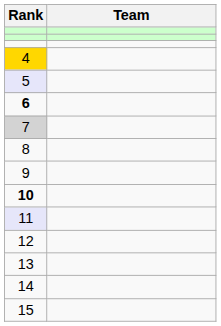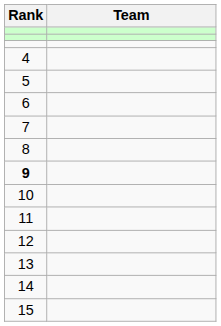(26, 58) gold background -> (26, 58) no background
(26, 81) lavender background -> (26, 81) no background
(26, 104) bold -> (26, 104) normal
(26, 127) lightgrey background -> (26, 127) no background
(26, 172) normal -> (26, 172) bold
(26, 195) bold -> (26, 195) normal
(26, 218) lavender background -> (26, 218) no background
